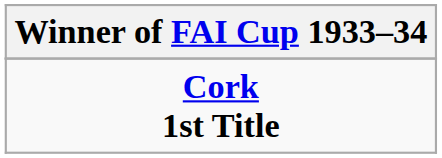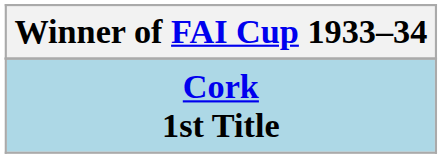(221, 105) no background -> (221, 105) lightblue background
